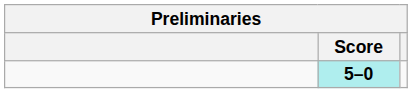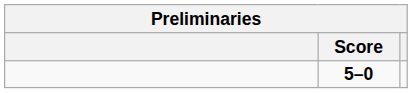(359, 74) paleturquoise background -> (359, 74) no background
